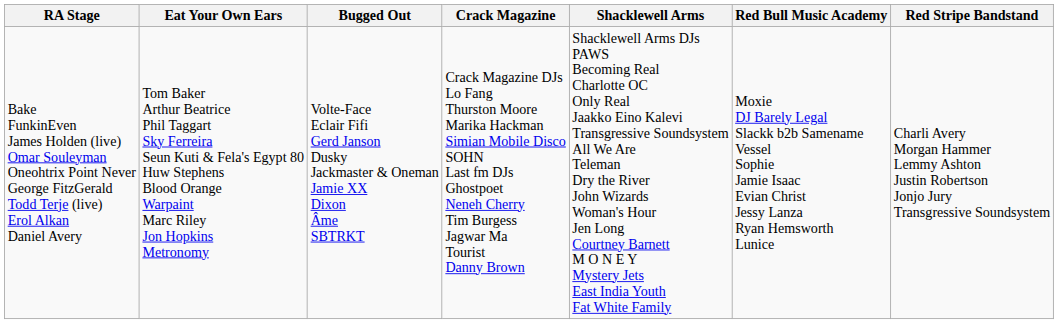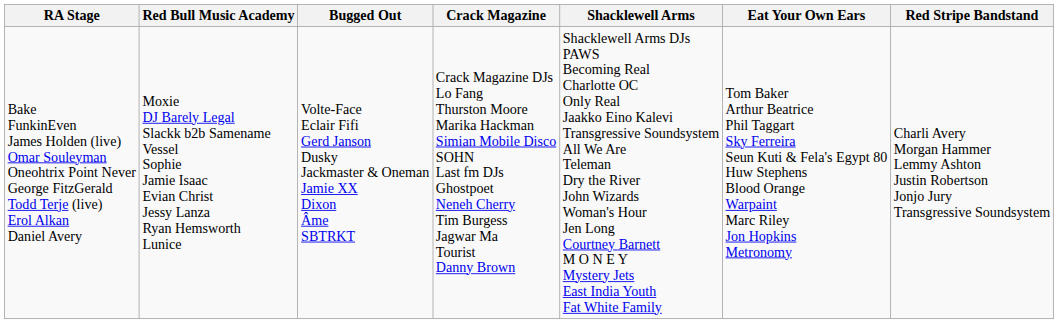columns swapped: (223, 15) <-> (811, 15)
